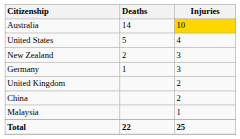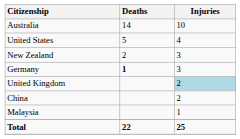(181, 26) gold background -> (181, 26) no background
(124, 69) normal -> (124, 69) bold
(179, 83) no background -> (179, 83) lightblue background
